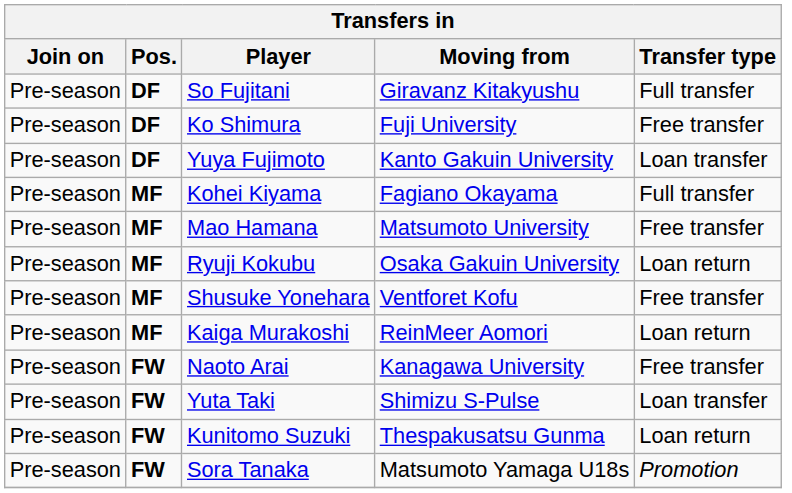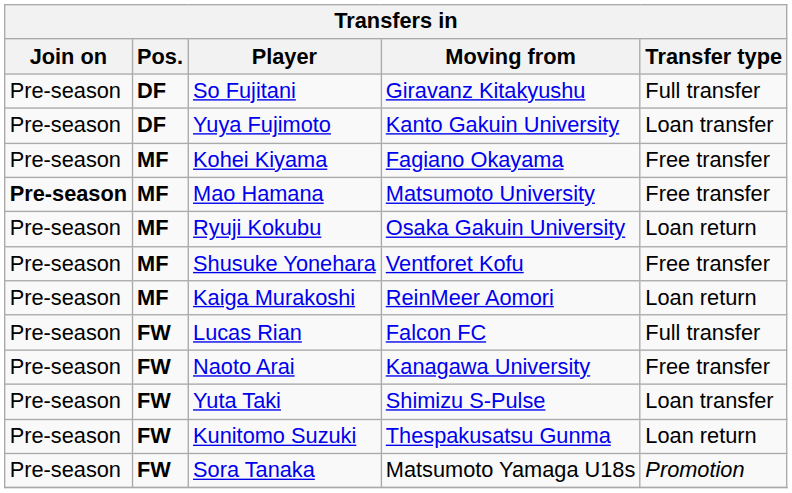- row: (244, 125)
(697, 194) Full transfer -> (708, 159) Free transfer
(65, 228) normal -> (68, 194) bold
+ row: (247, 332)
